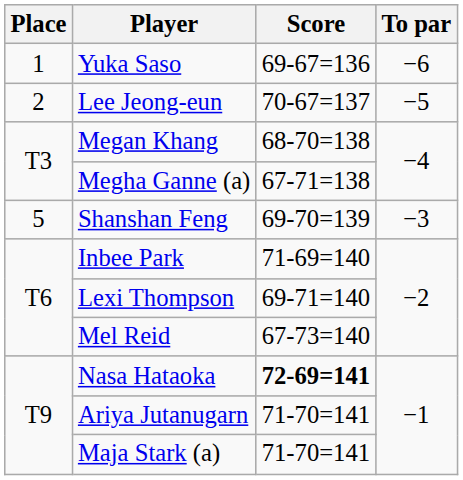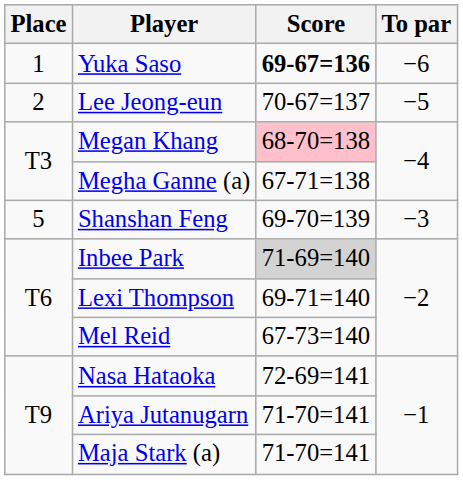(316, 63) normal -> (316, 63) bold
(316, 141) no background -> (316, 141) pink background
(316, 258) no background -> (316, 258) lightgrey background
(316, 375) bold -> (316, 375) normal
